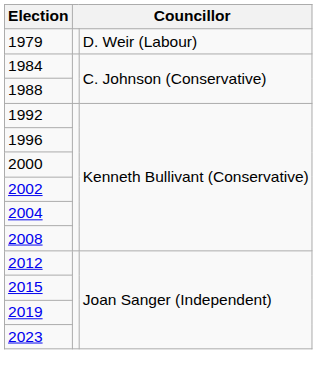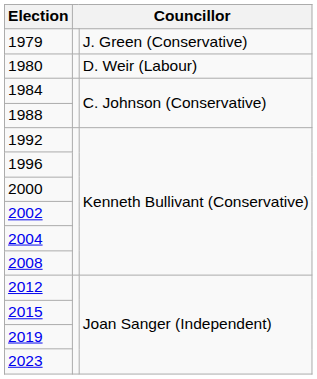(140, 41) D. Weir (Labour) -> (165, 41) J. Green (Conservative)
+ row: (25, 66)
